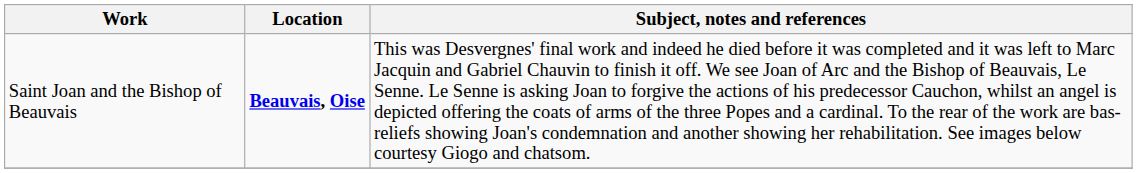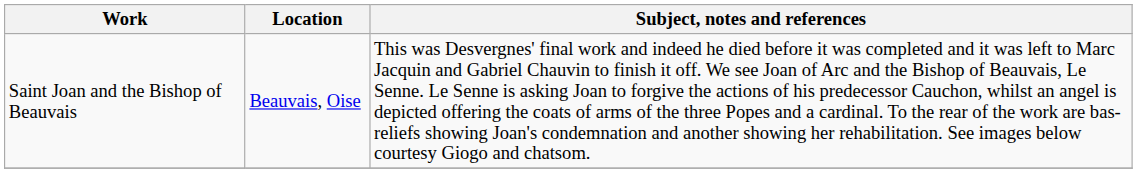(307, 100) bold -> (305, 100) normal
